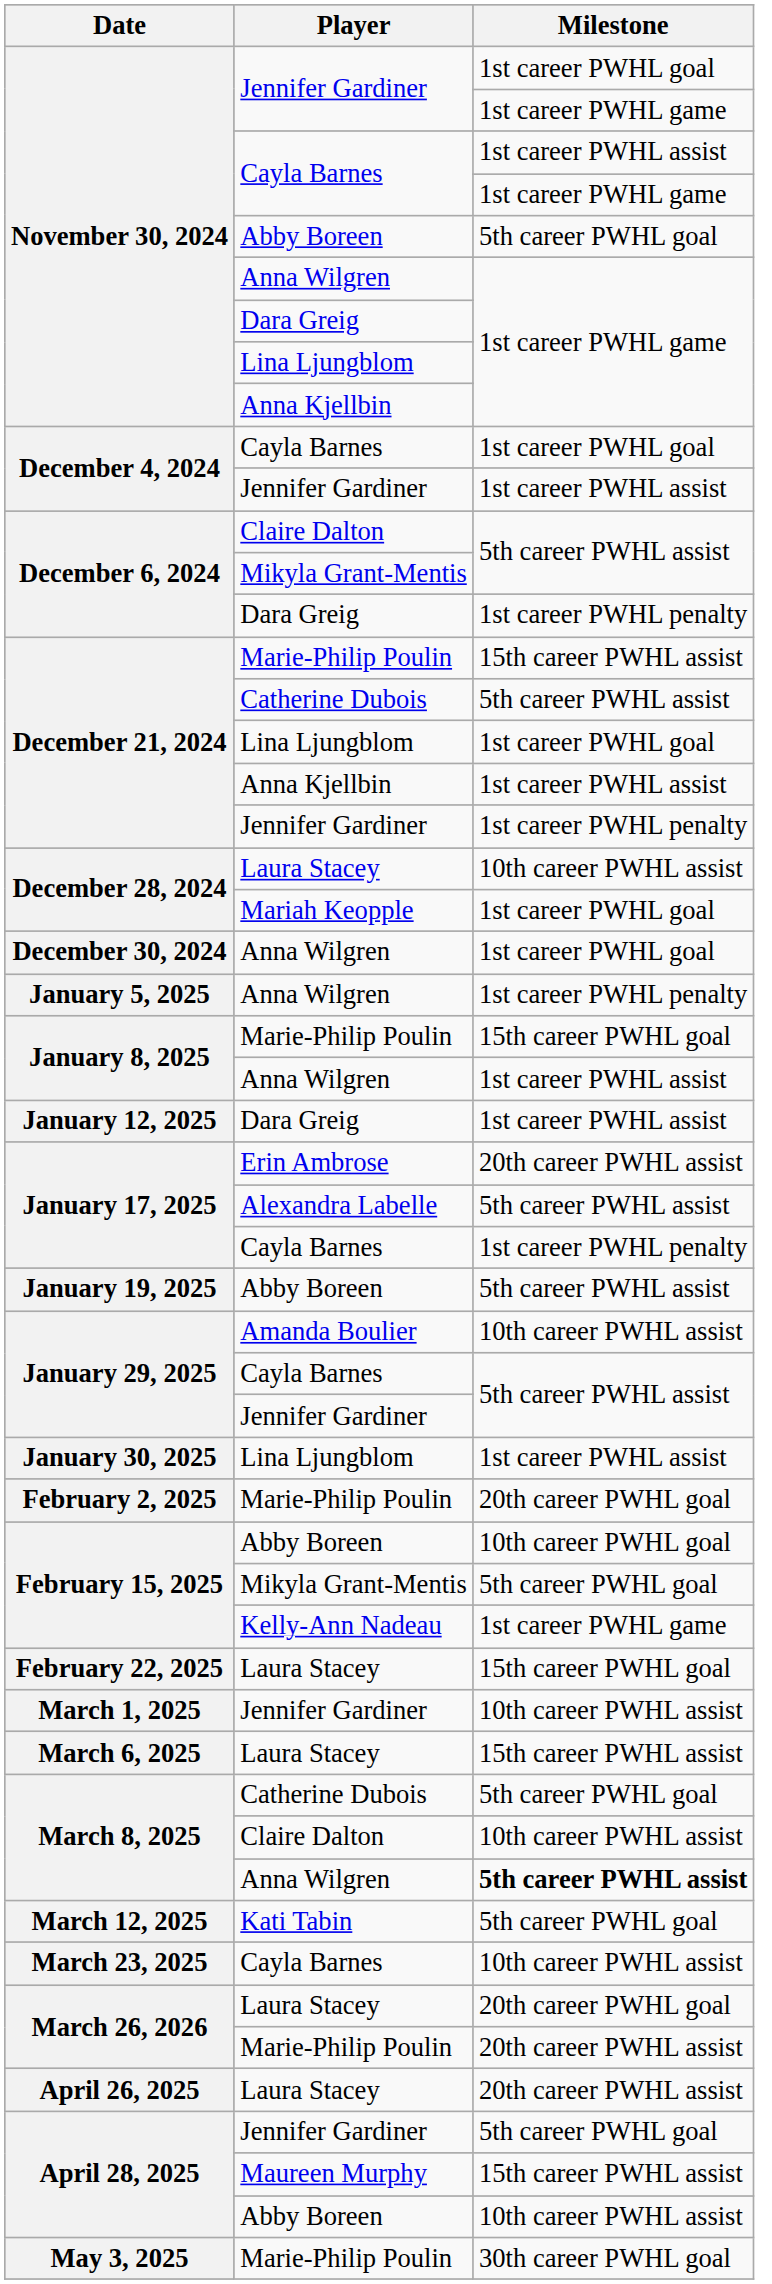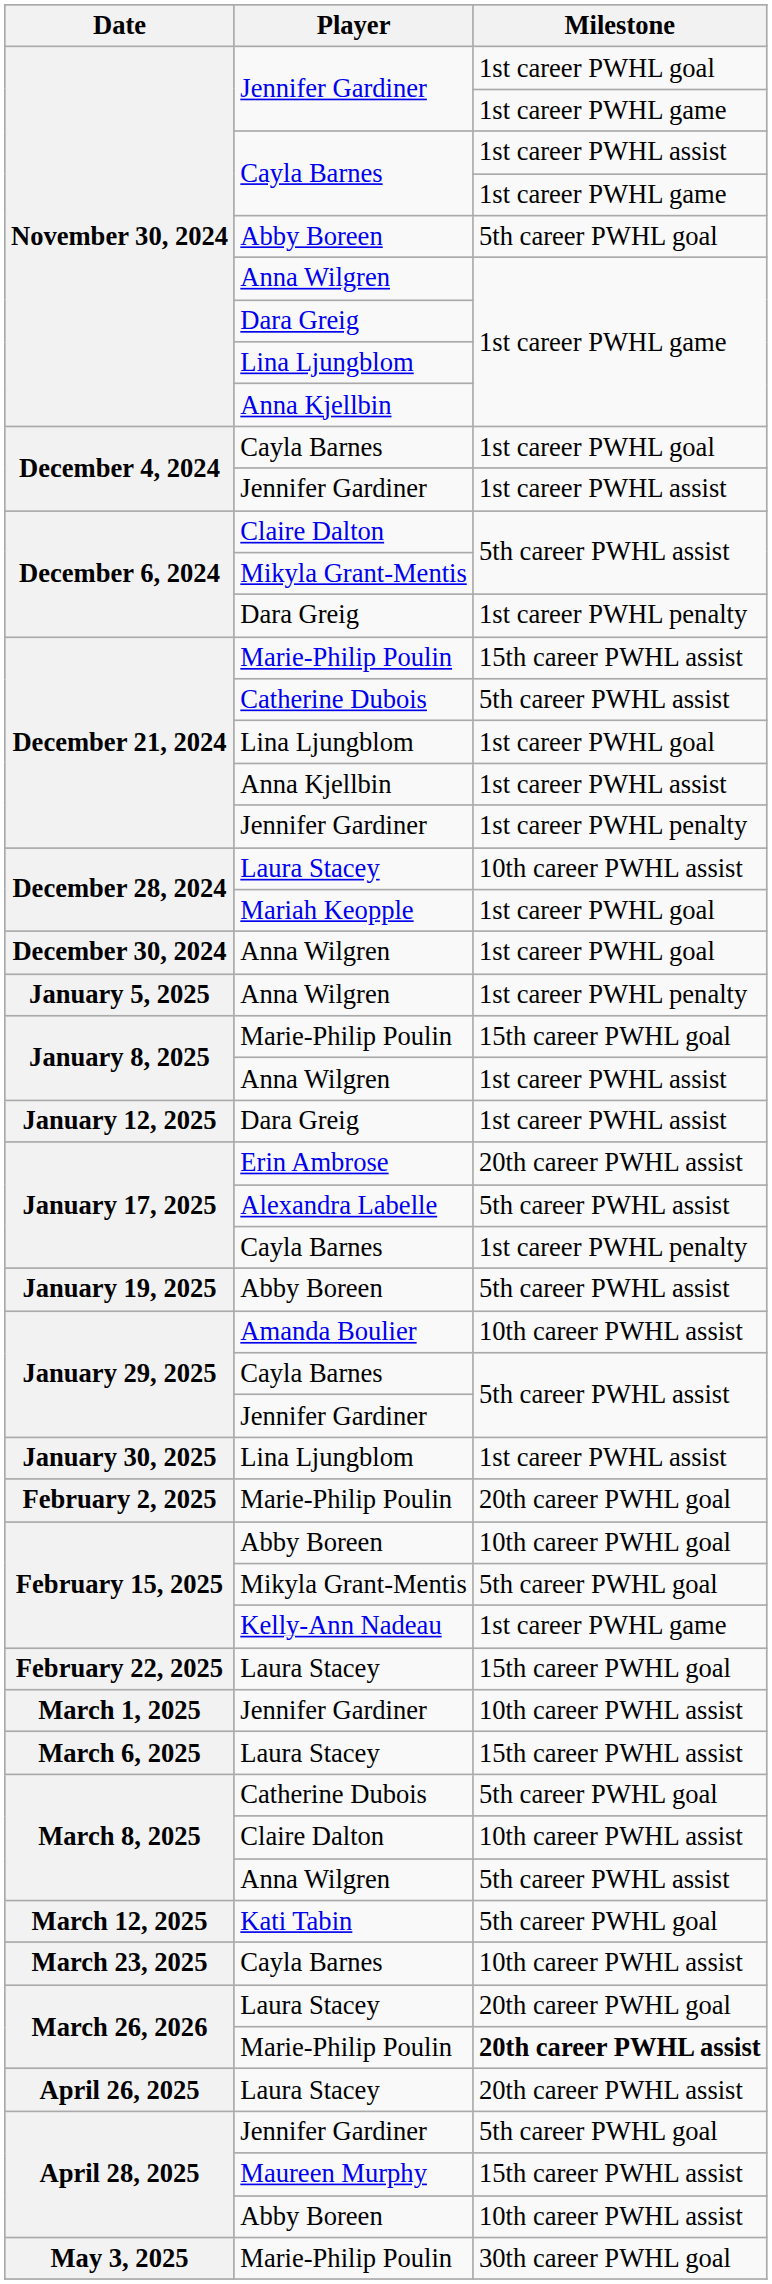(613, 1878) bold -> (604, 1878) normal
(611, 2047) normal -> (620, 2047) bold
